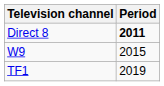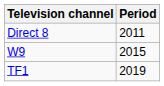(132, 33) bold -> (132, 33) normal
